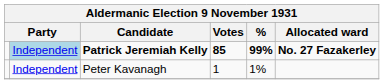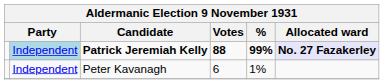(219, 50) 85 -> (219, 50) 88
(327, 50) no background -> (327, 50) lavender background
(216, 69) 1 -> (216, 69) 6
